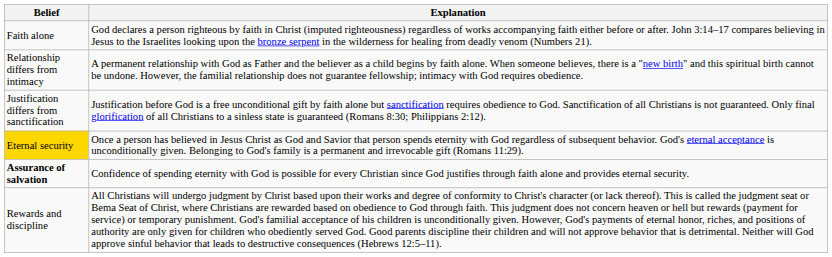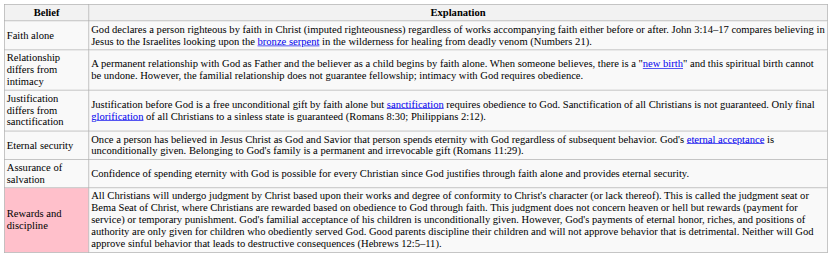(40, 145) gold background -> (40, 145) no background
(36, 173) bold -> (34, 173) normal
(34, 220) no background -> (34, 220) pink background
